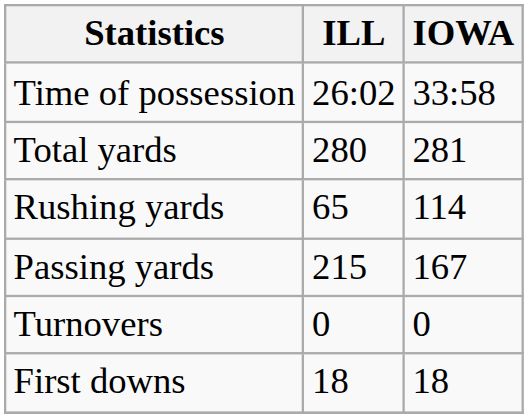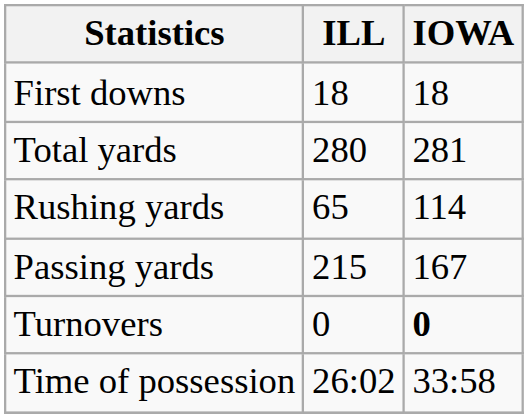rows swapped: (100, 382) <-> (154, 91)
(422, 324) normal -> (422, 324) bold
